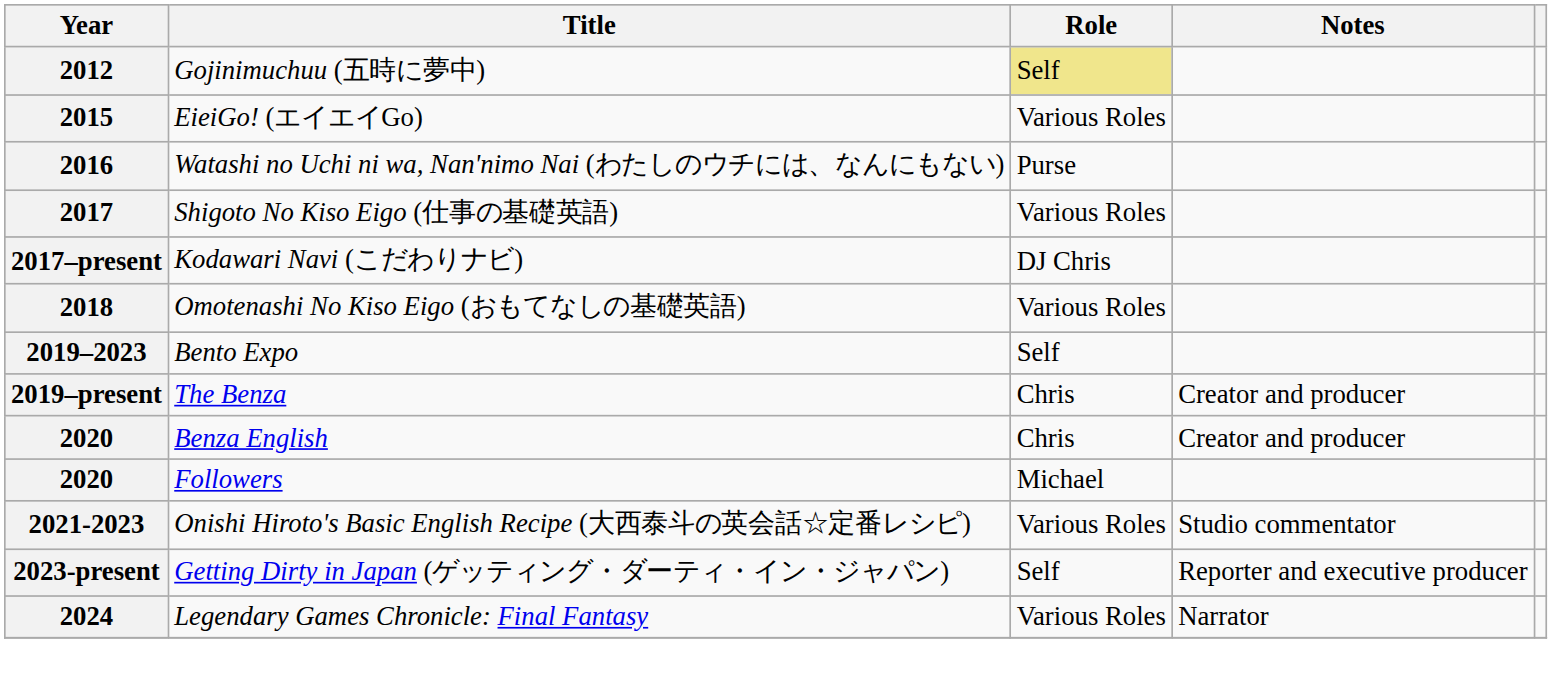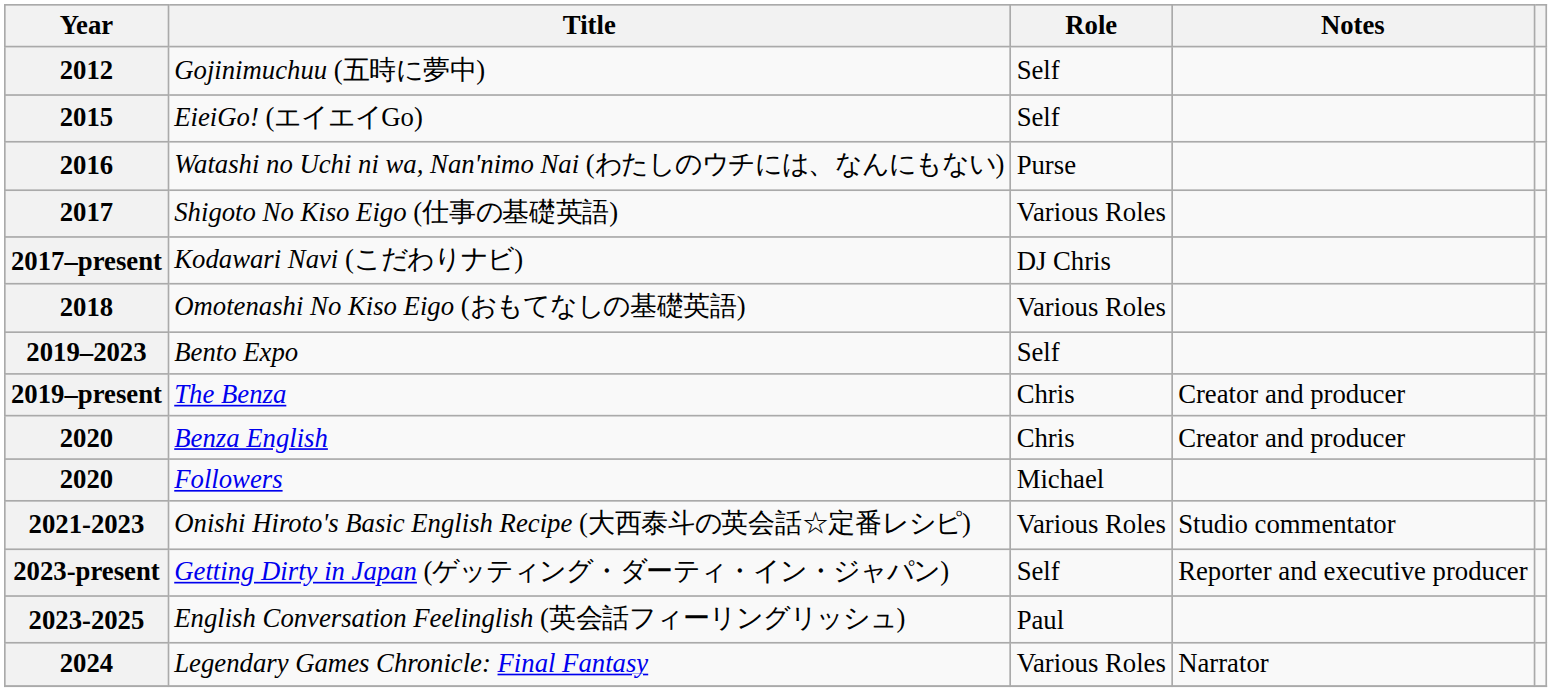(1038, 70) khaki background -> (1038, 70) no background
(1091, 117) Various Roles -> (1038, 117) Self
+ row: (86, 619)
